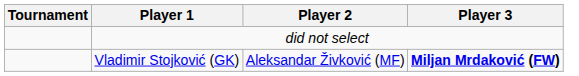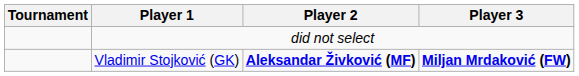(325, 60) normal -> (331, 60) bold
